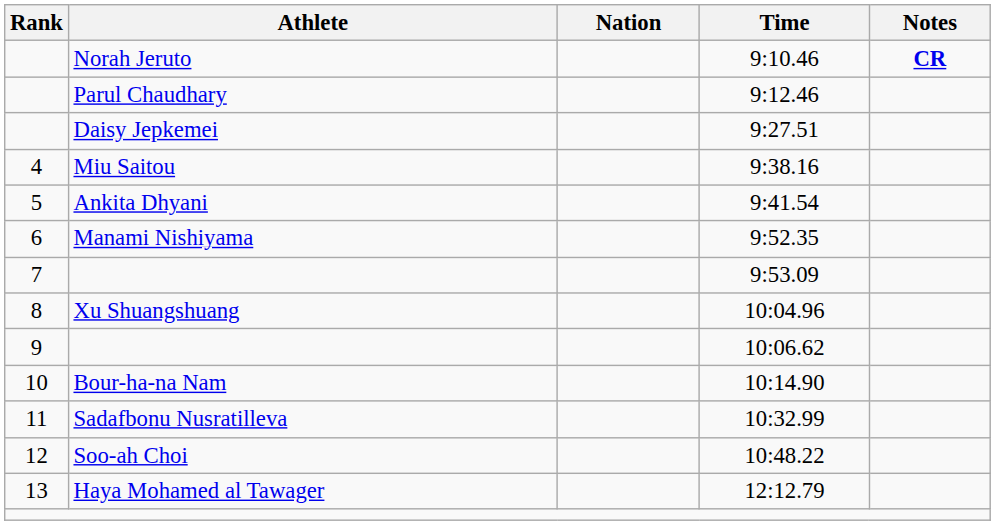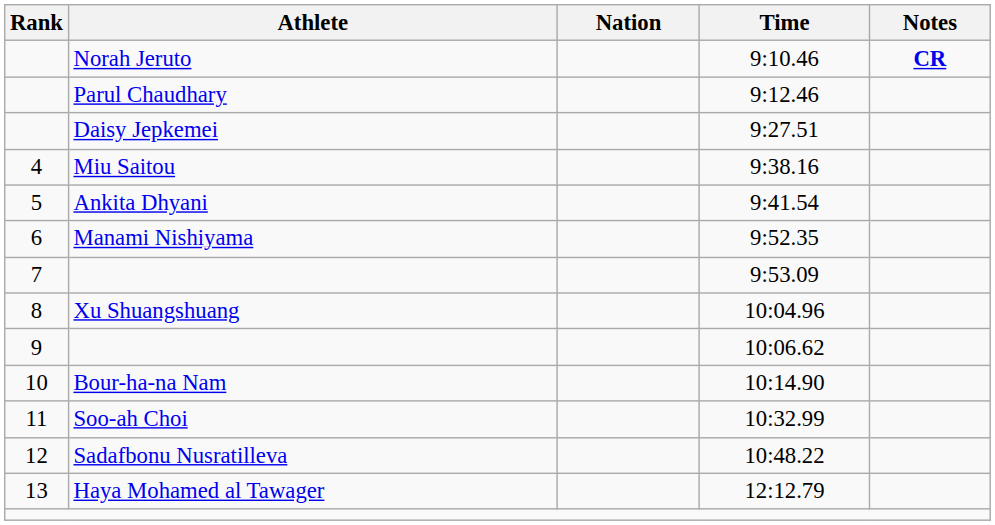(180, 418) Sadafbonu Nusratilleva -> (131, 418) Soo-ah Choi
(131, 454) Soo-ah Choi -> (180, 454) Sadafbonu Nusratilleva
